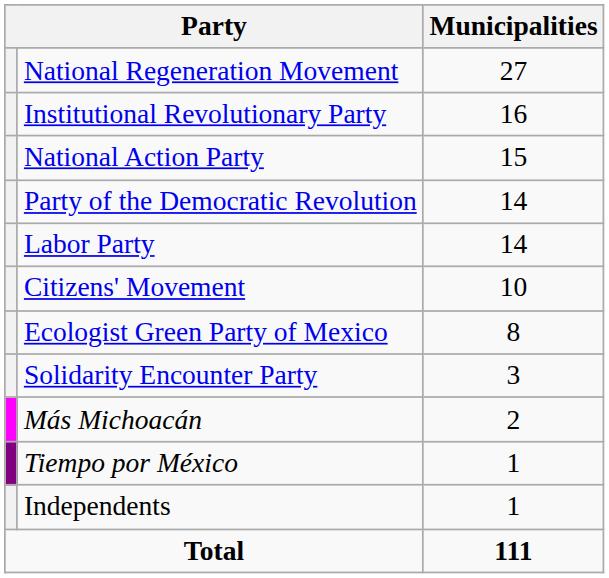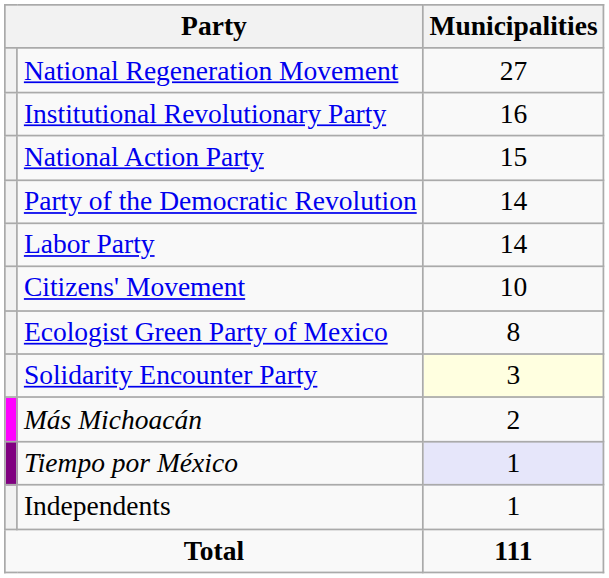(513, 375) no background -> (513, 375) lightyellow background
(513, 462) no background -> (513, 462) lavender background
